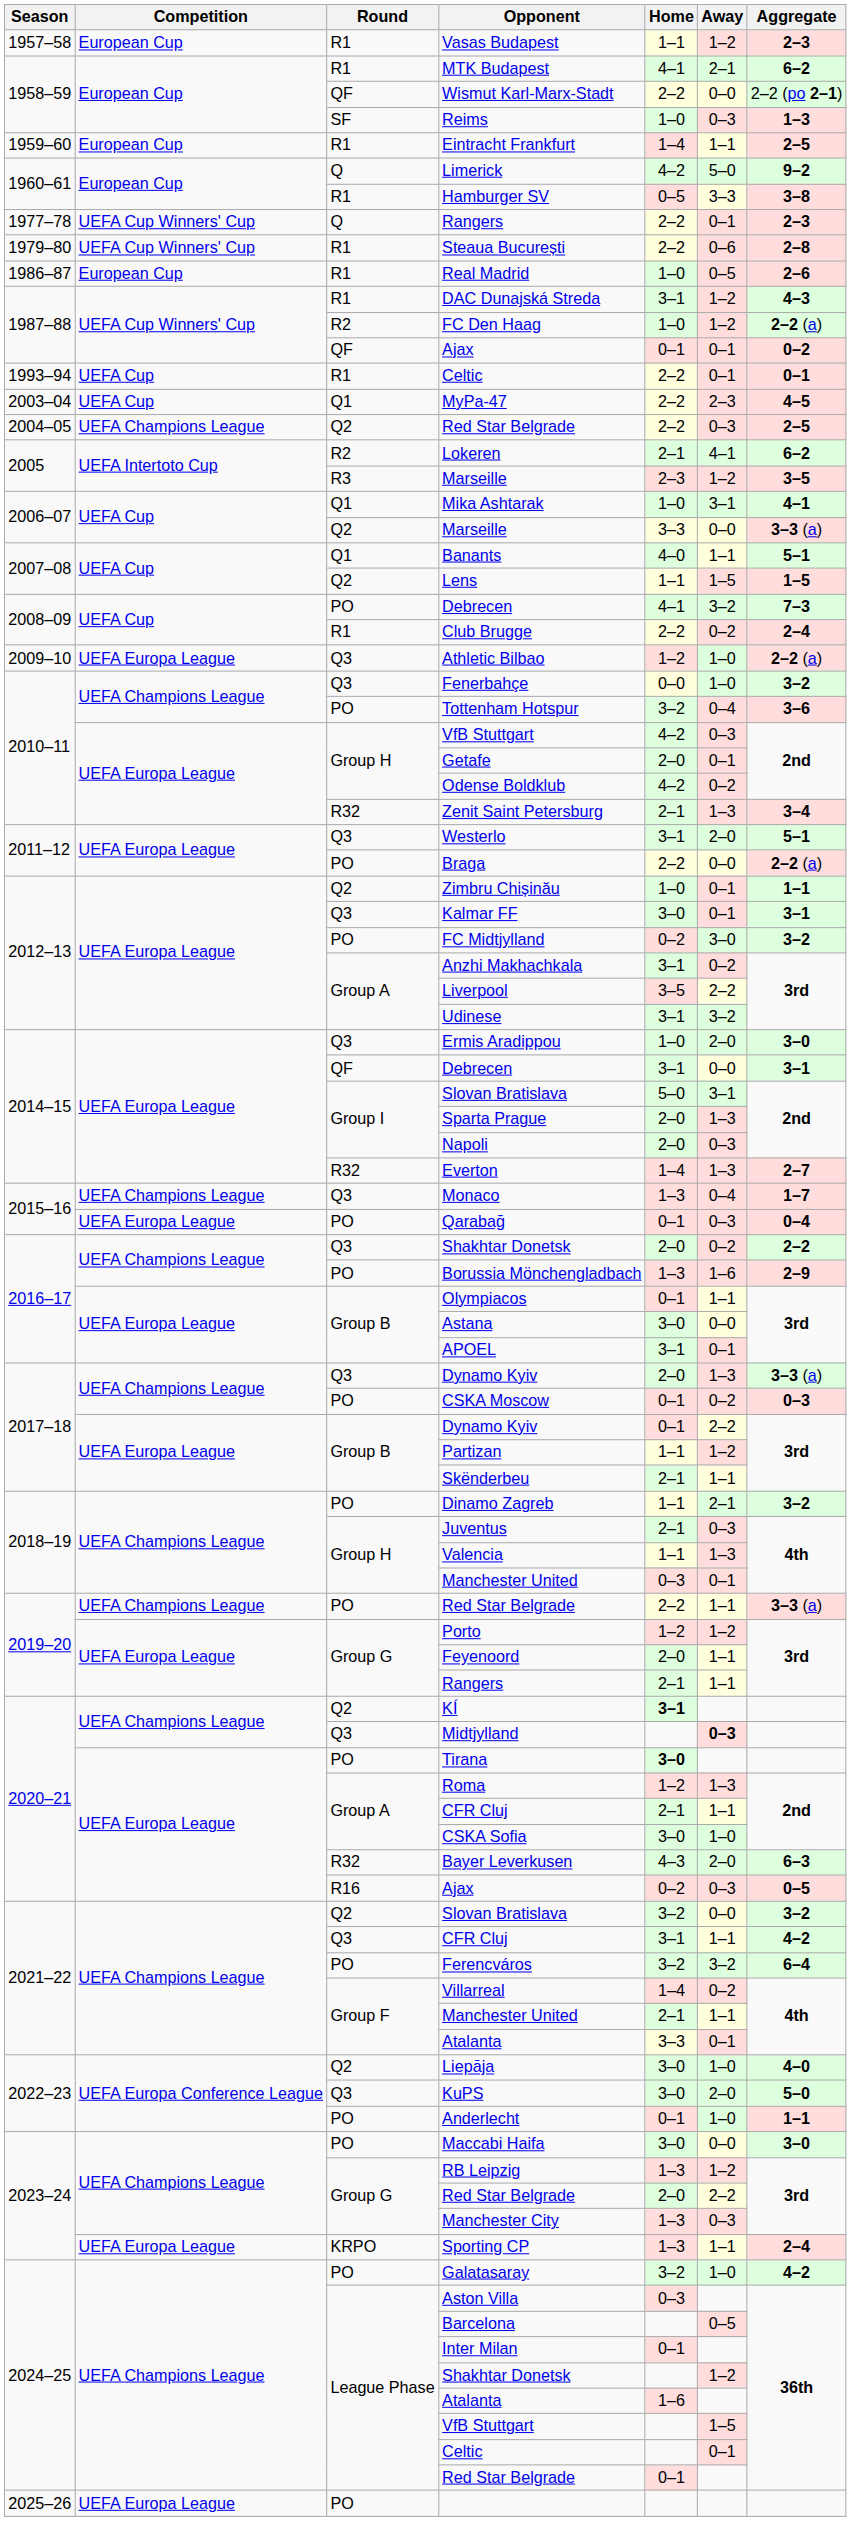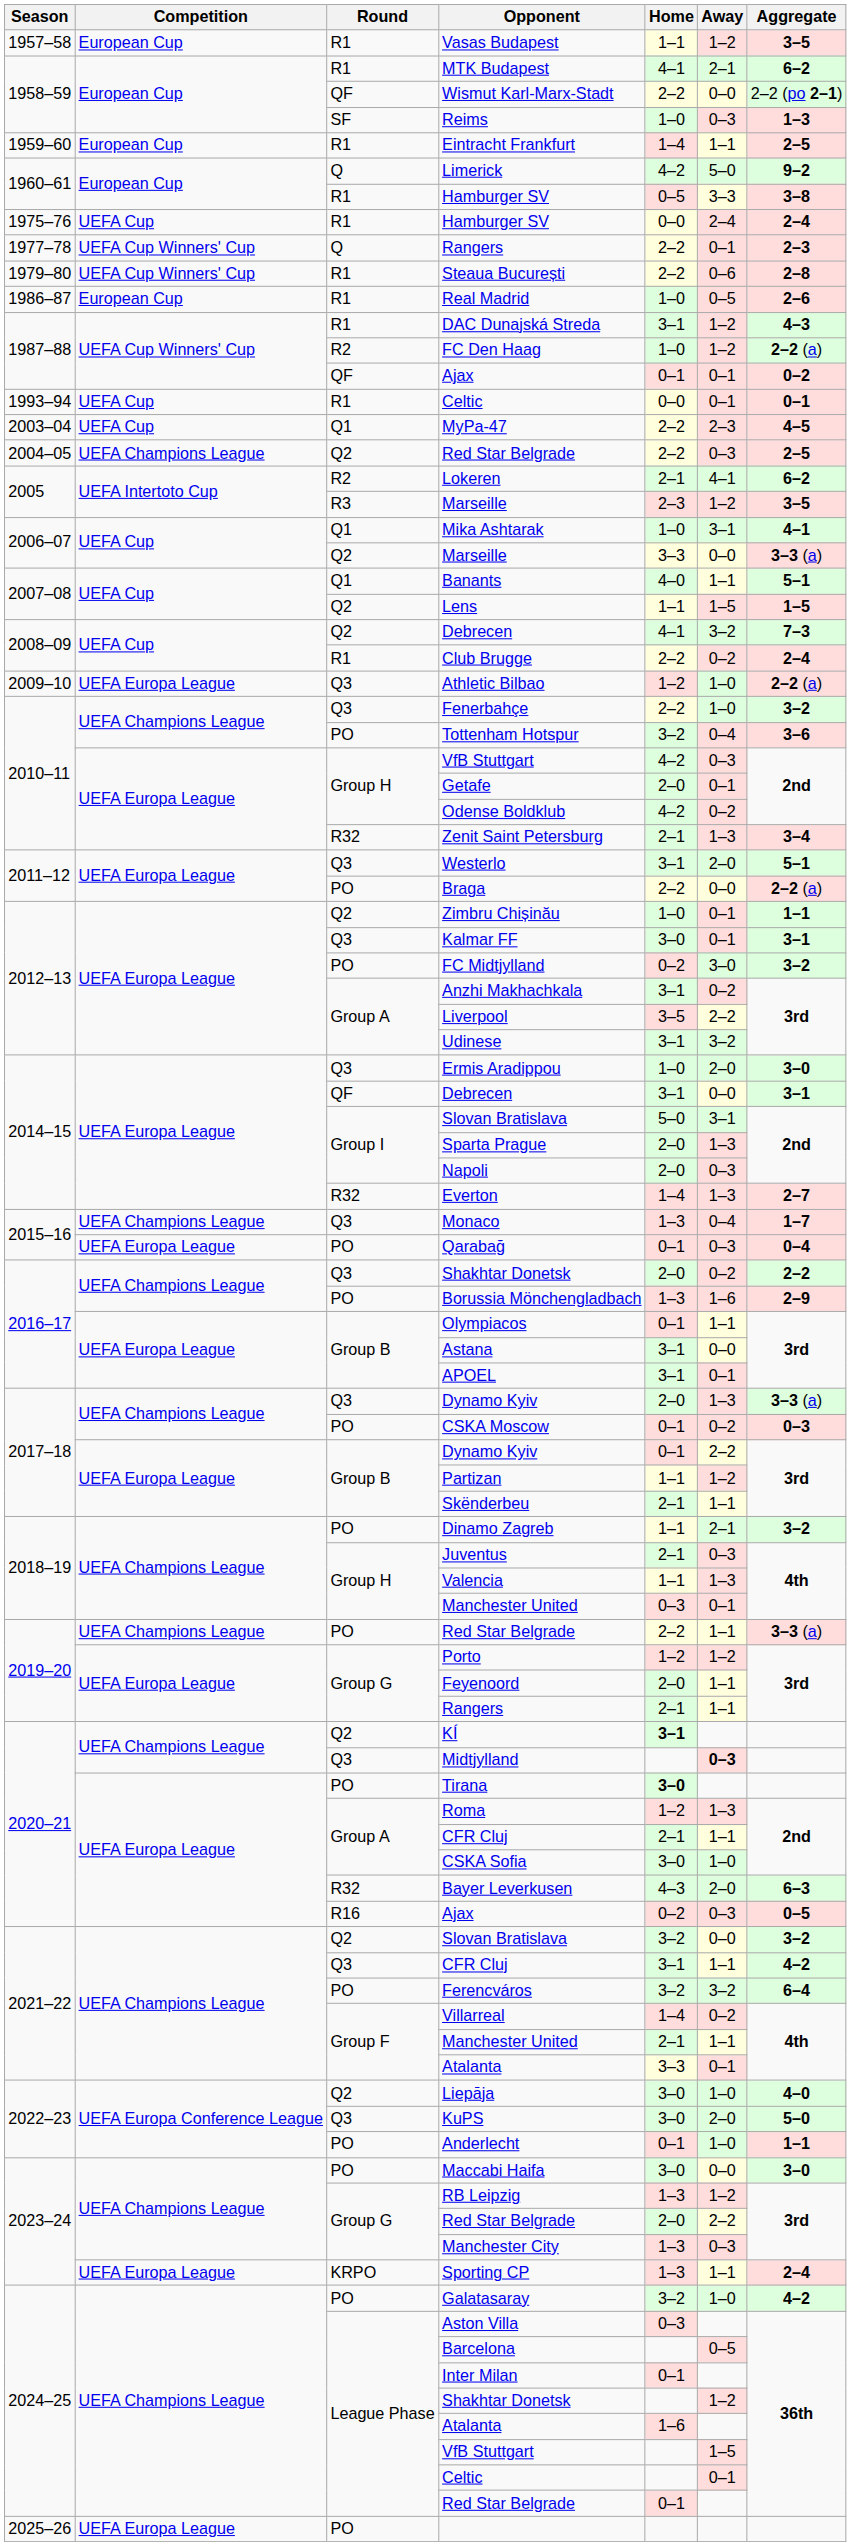(797, 42) 2–3 -> (797, 42) 3–5
+ row: (40, 222)
(671, 376) 2–2 -> (671, 401) 0–0
(342, 606) PO -> (341, 632) Q2
(671, 683) 0–0 -> (671, 709) 2–2
(671, 1324) 3–0 -> (671, 1350) 3–1
